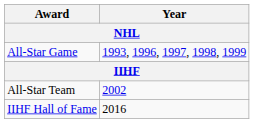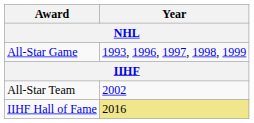(114, 109) no background -> (114, 109) khaki background
